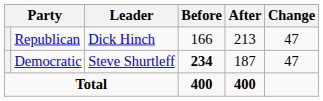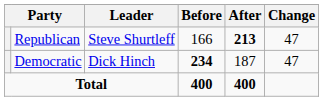(122, 38) Dick Hinch -> (131, 38) Steve Shurtleff
(245, 38) normal -> (245, 38) bold
(131, 61) Steve Shurtleff -> (122, 61) Dick Hinch
